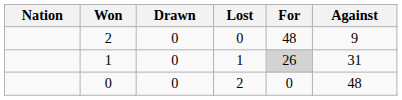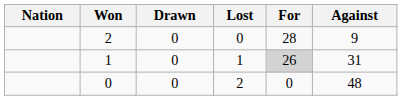(289, 38) 48 -> (289, 38) 28
